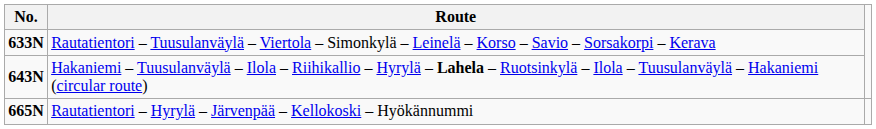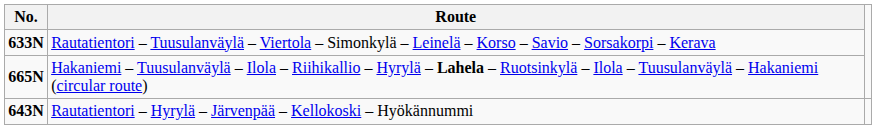(26, 76) 643N -> (26, 76) 665N
(26, 111) 665N -> (26, 111) 643N
